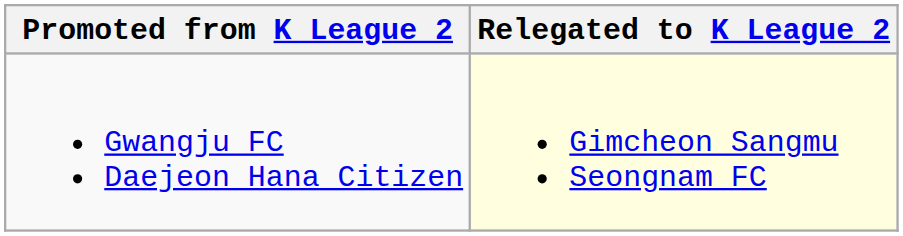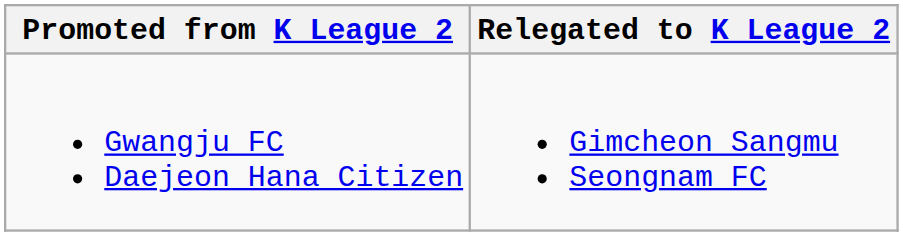(684, 160) lightyellow background -> (684, 160) no background
